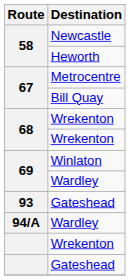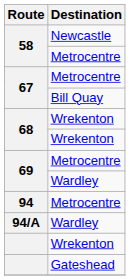(75, 56) Heworth -> (86, 56) Metrocentre
(76, 160) Winlaton -> (86, 160) Metrocentre
(26, 202) 93 -> (26, 202) 94
(83, 202) Gateshead -> (86, 202) Metrocentre
